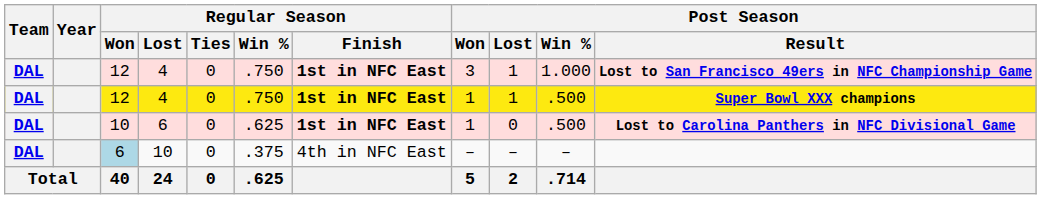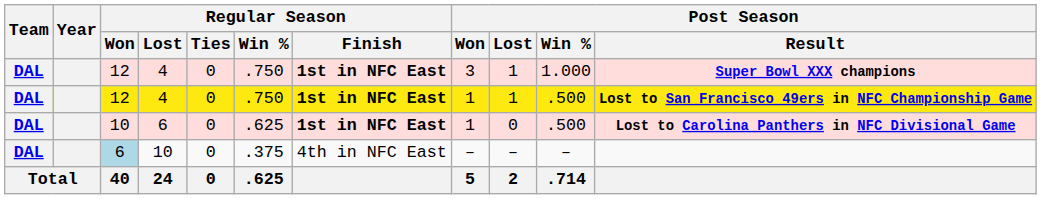(816, 72) Lost to San Francisco 49ers in NFC Championship Game -> (816, 72) Super Bowl XXX champions
(816, 99) Super Bowl XXX champions -> (816, 99) Lost to San Francisco 49ers in NFC Championship Game
